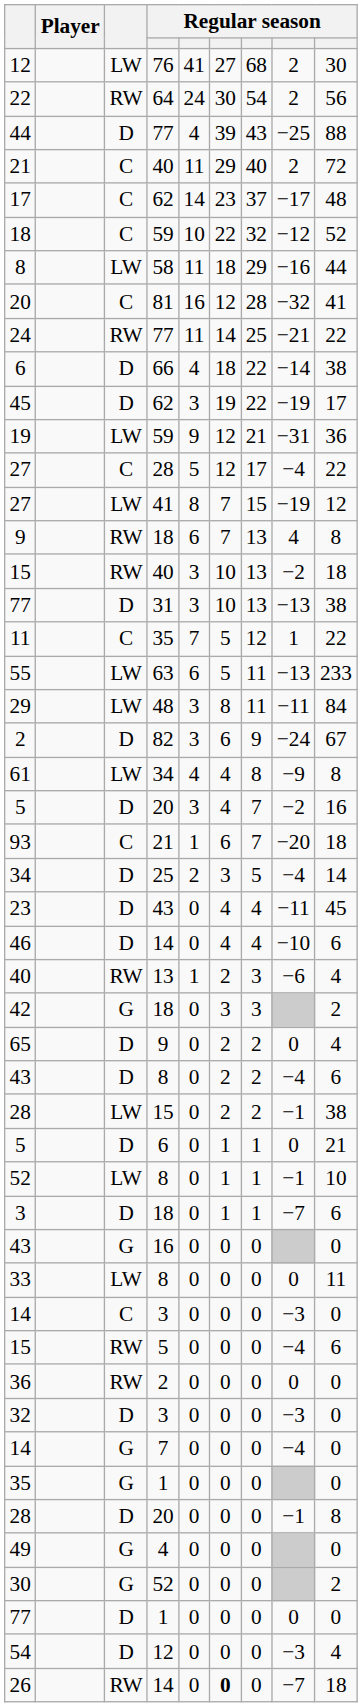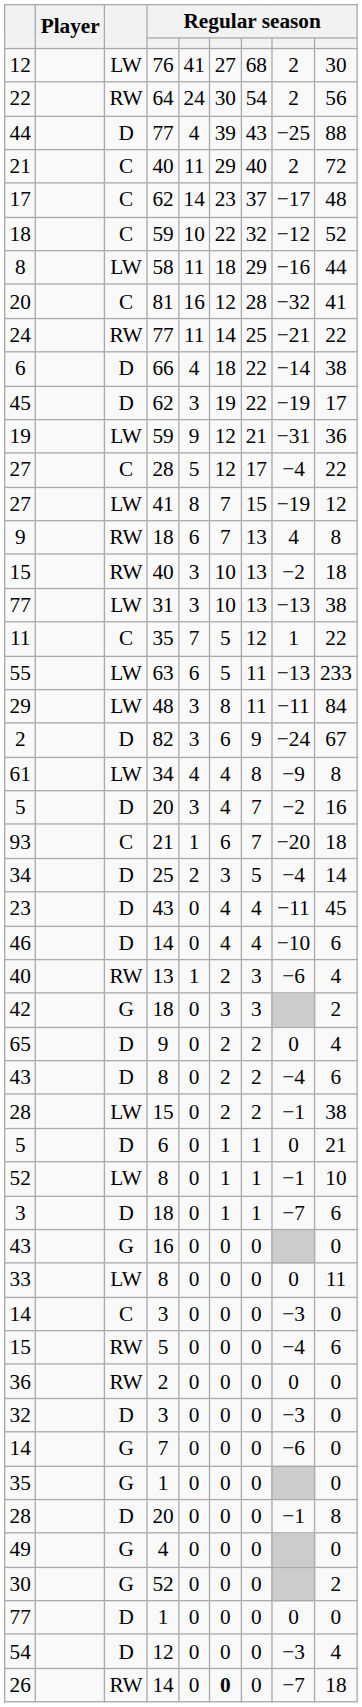(126, 604) D -> (126, 604) LW
(293, 1448) −4 -> (293, 1448) −6
